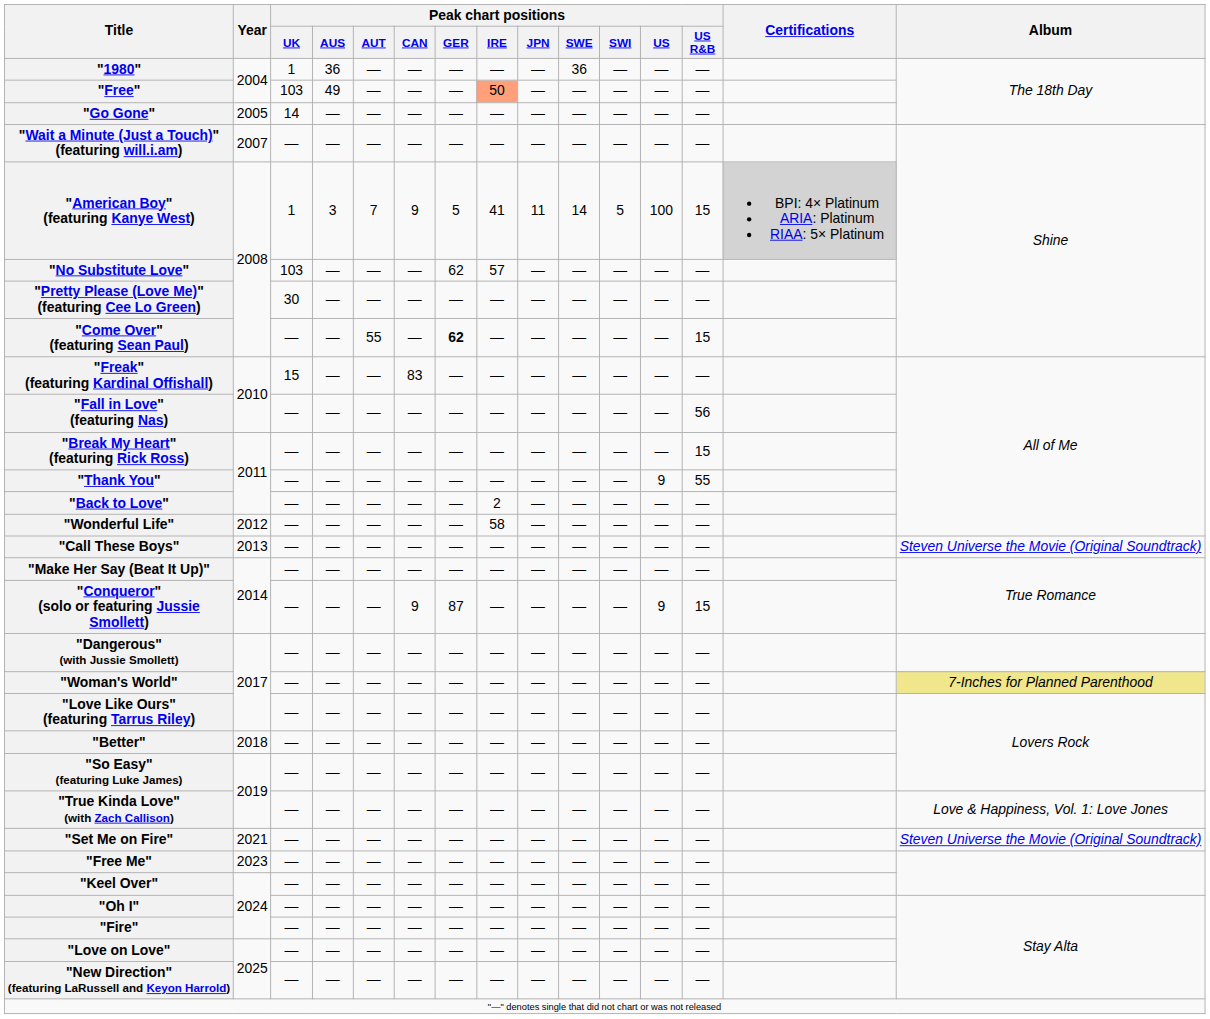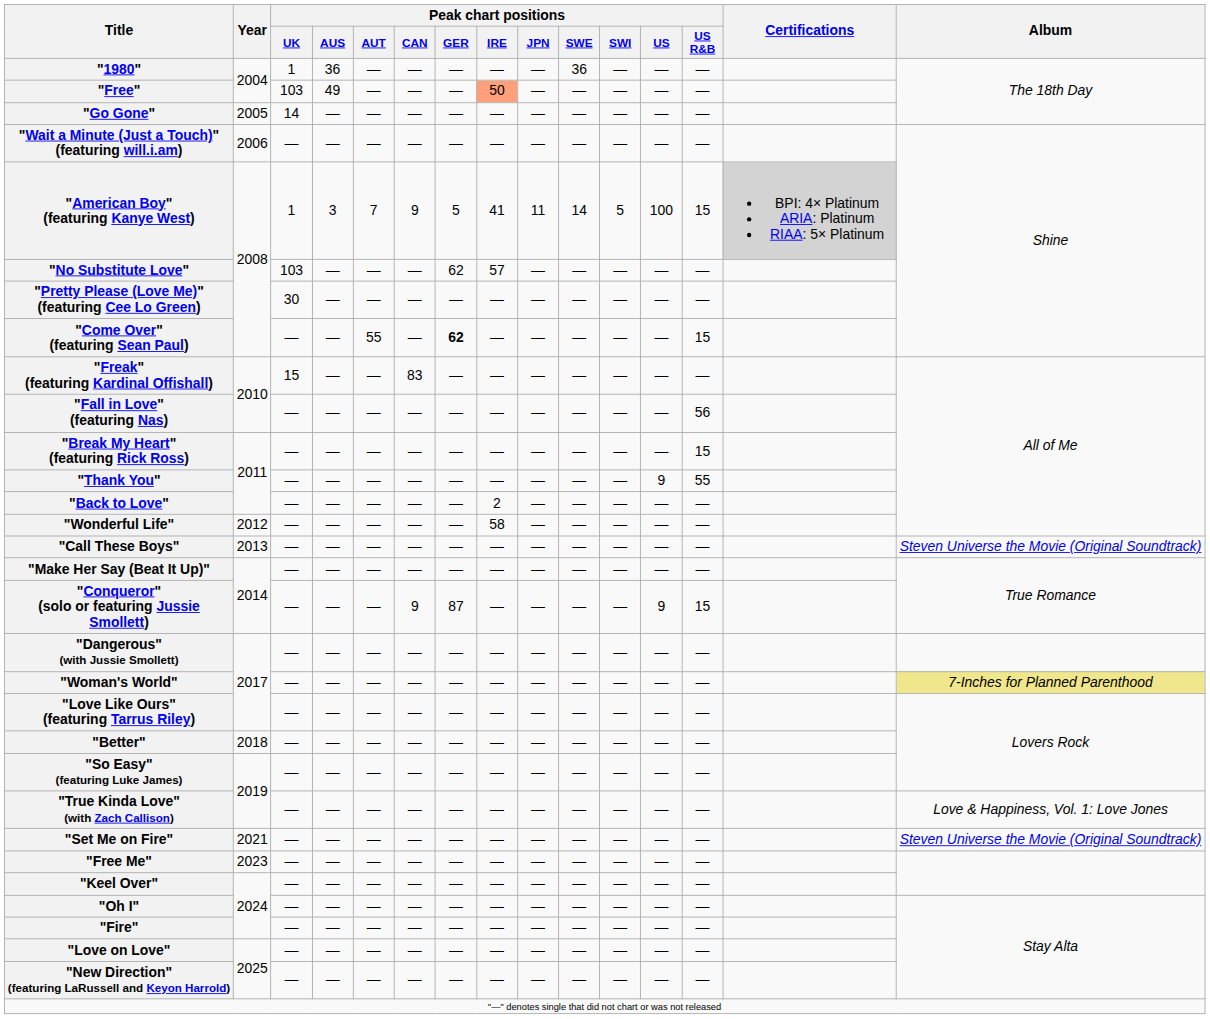(252, 143) 2007 -> (252, 143) 2006
